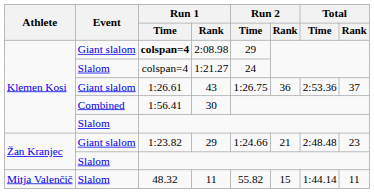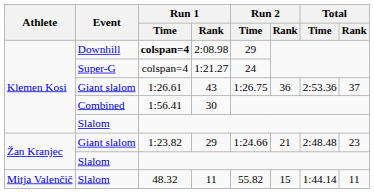(107, 50) Giant slalom -> (99, 50) Downhill
(94, 68) Slalom -> (97, 68) Super-G
